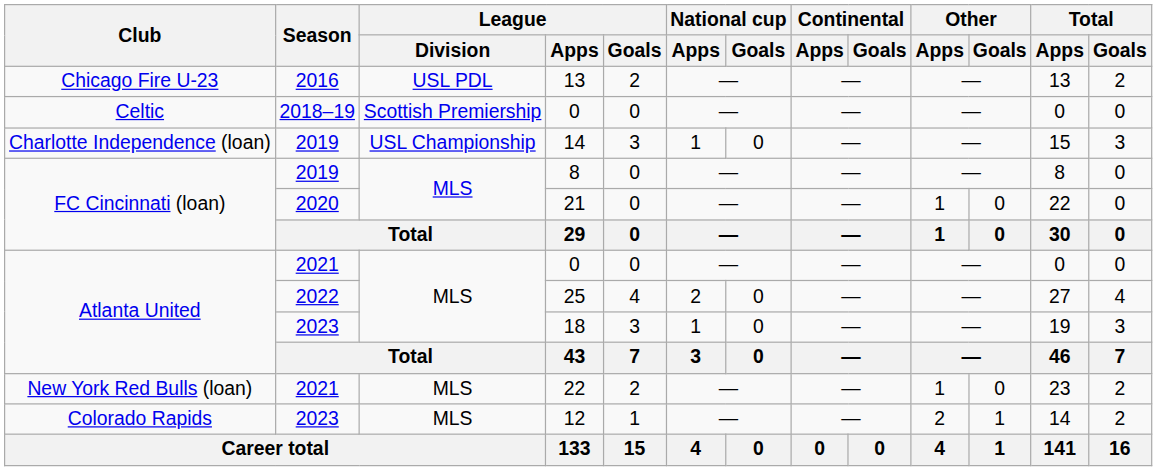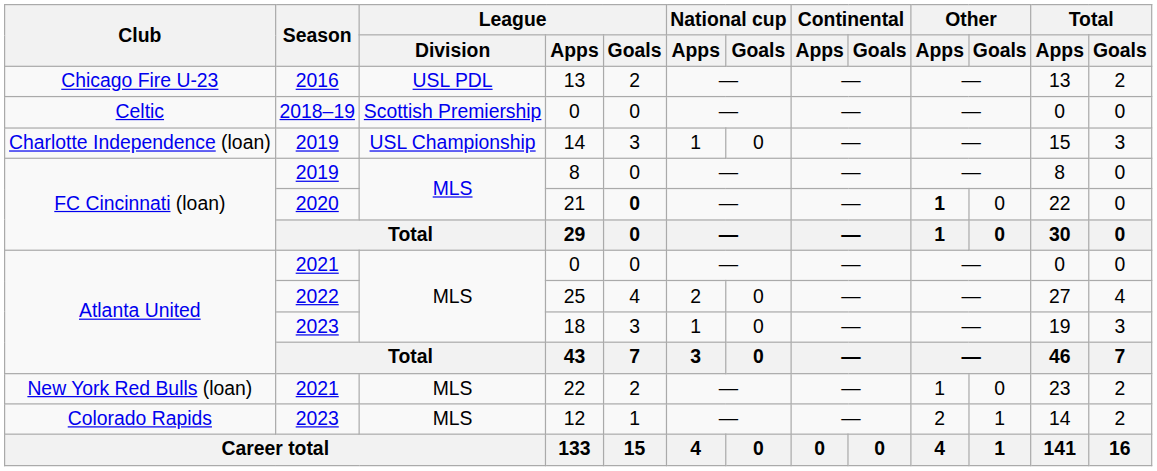(635, 204) normal -> (635, 204) bold
(940, 204) normal -> (940, 204) bold
